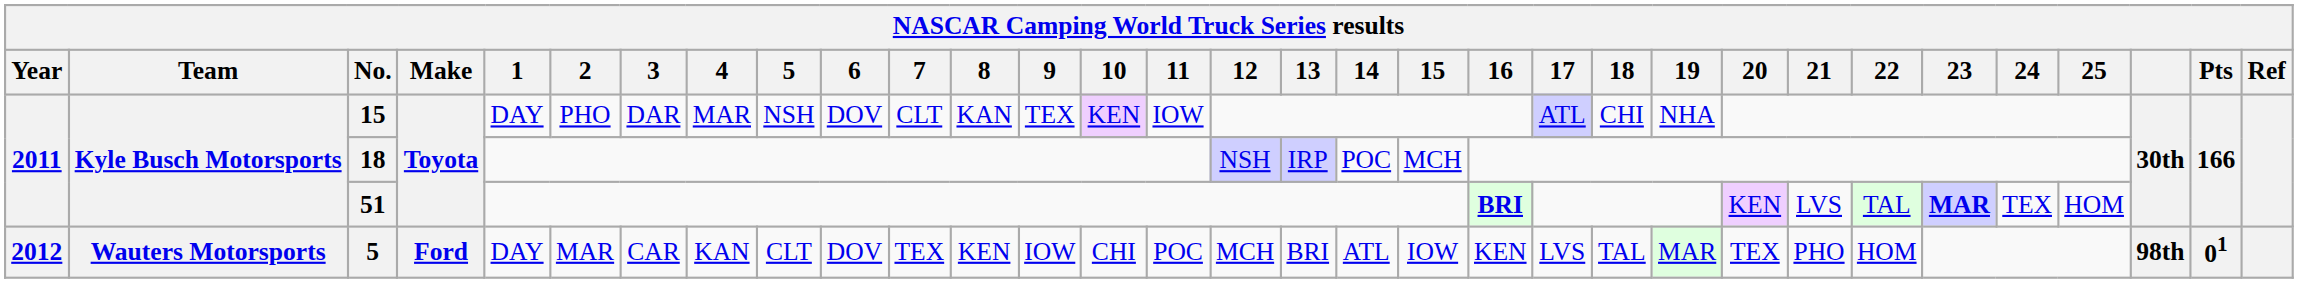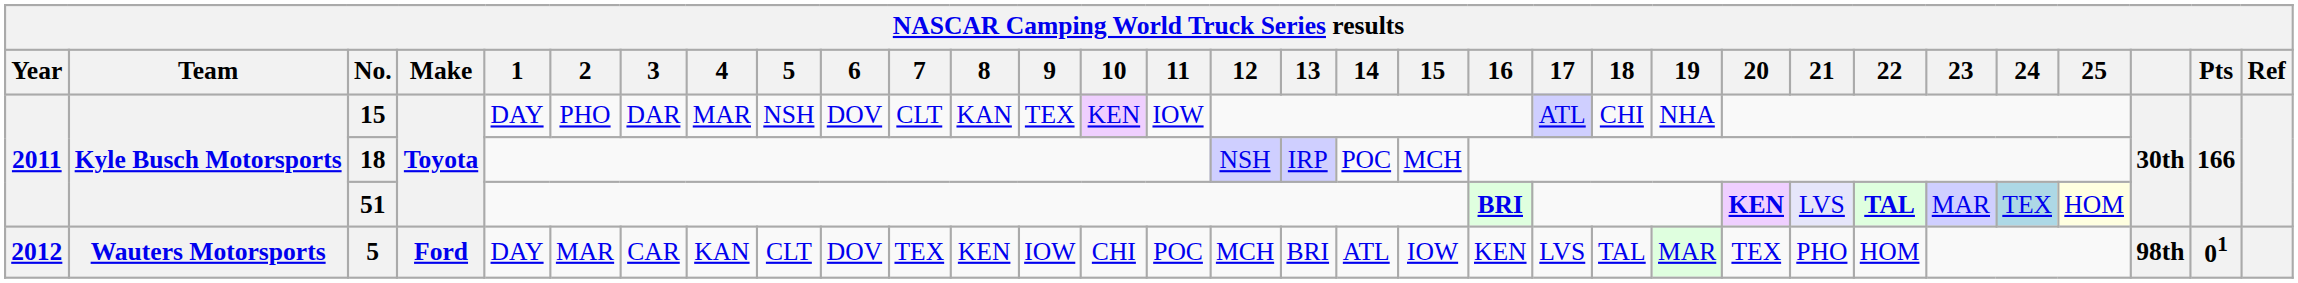(1755, 203) normal -> (1756, 203) bold
(1819, 203) no background -> (1822, 203) lavender background
(1887, 203) normal -> (1890, 203) bold
(1959, 203) bold -> (1961, 203) normal
(2027, 203) no background -> (2027, 203) lightblue background
(2094, 203) no background -> (2094, 203) lightyellow background
